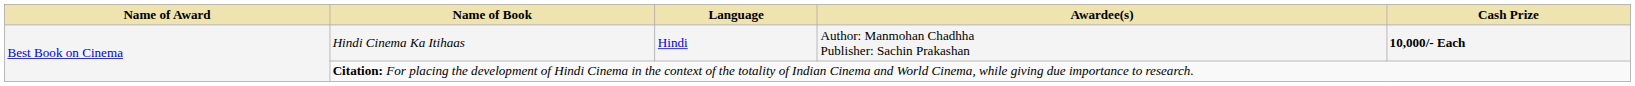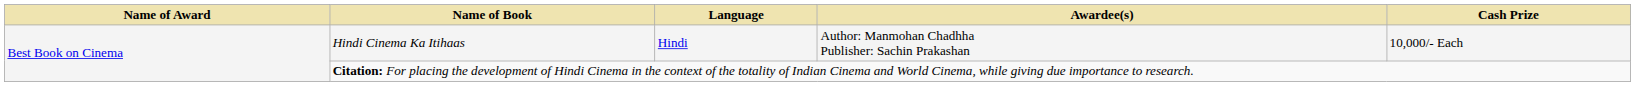(1427, 43) bold -> (1426, 43) normal
